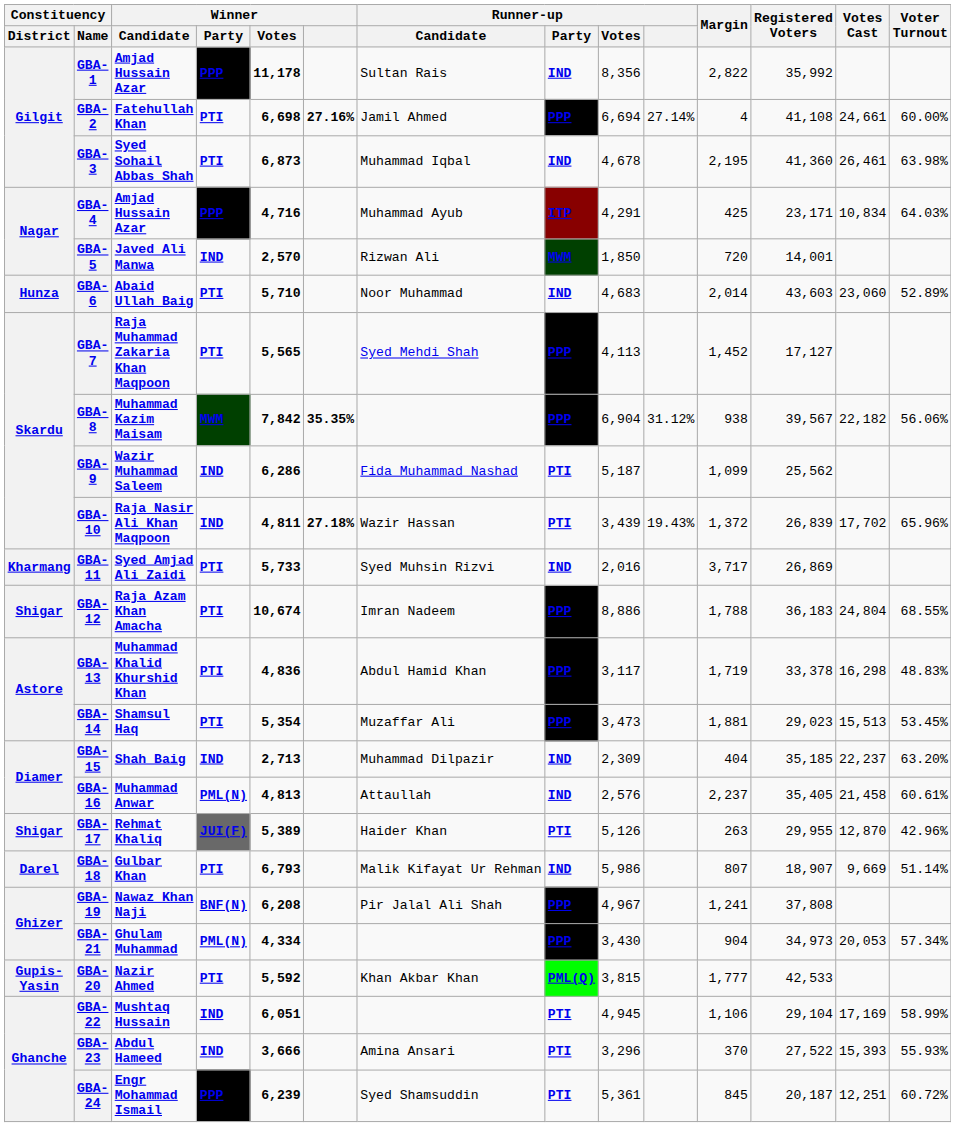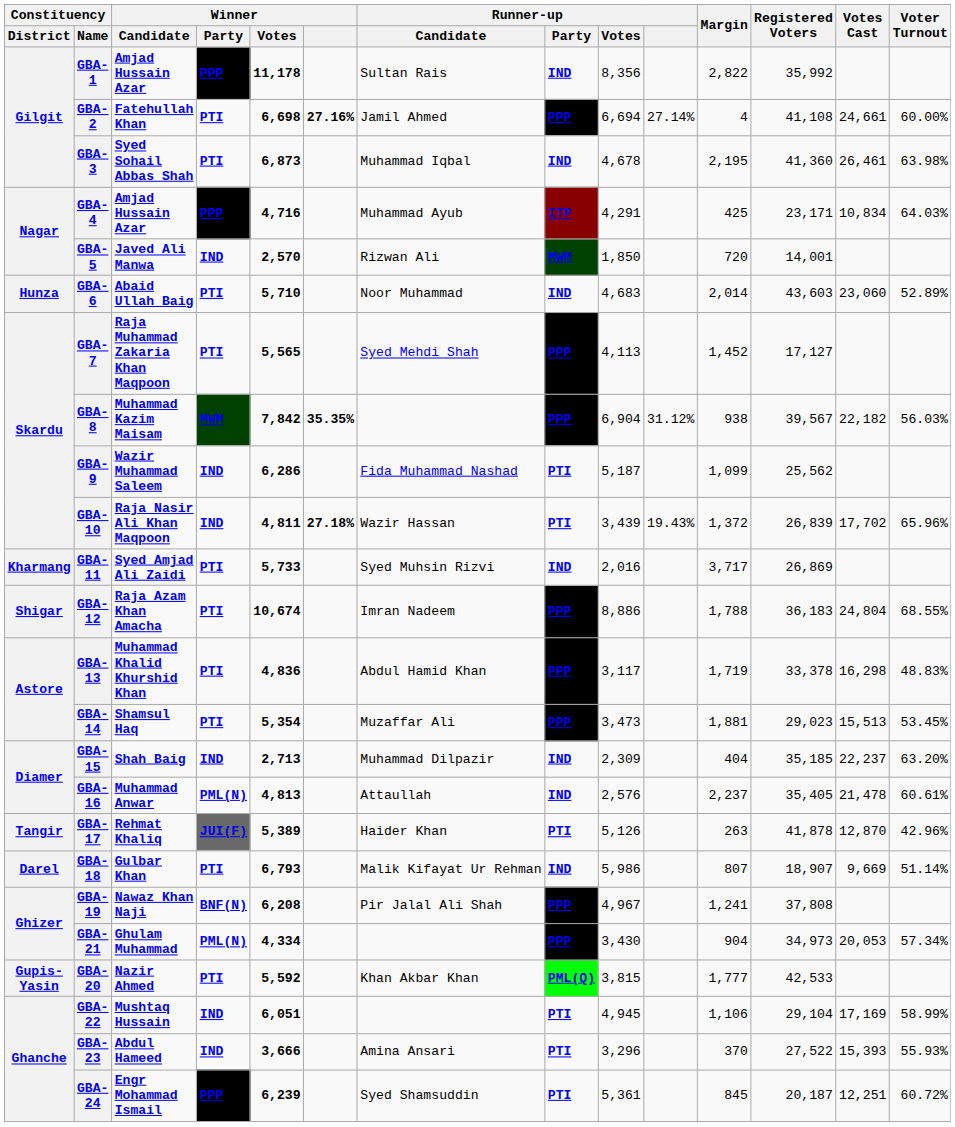(924, 420) 56.06% -> (924, 420) 56.03%
(863, 796) 21,458 -> (863, 796) 21,478
(39, 832) Shigar -> (39, 832) Tangir
(809, 832) 29,955 -> (809, 832) 41,878
